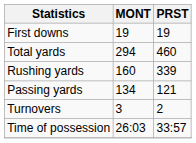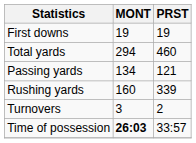rows swapped: (45, 71) <-> (45, 90)
(131, 128) normal -> (131, 128) bold
